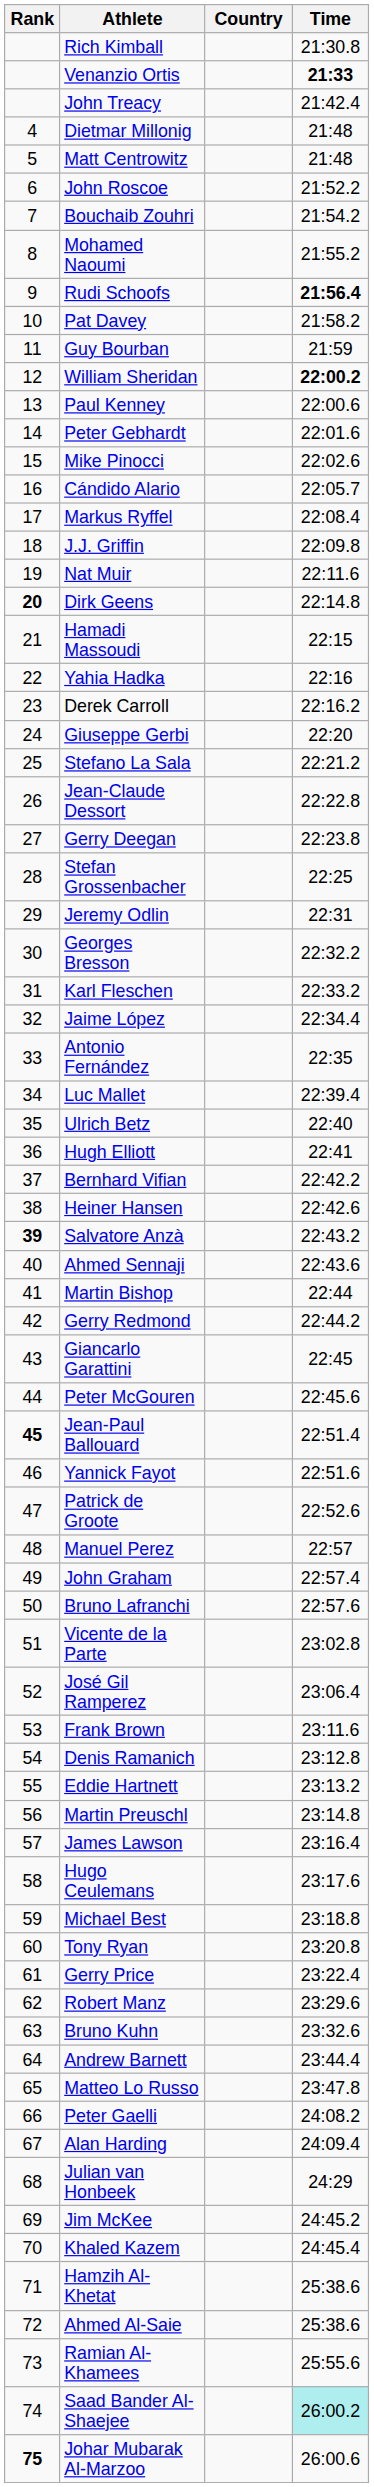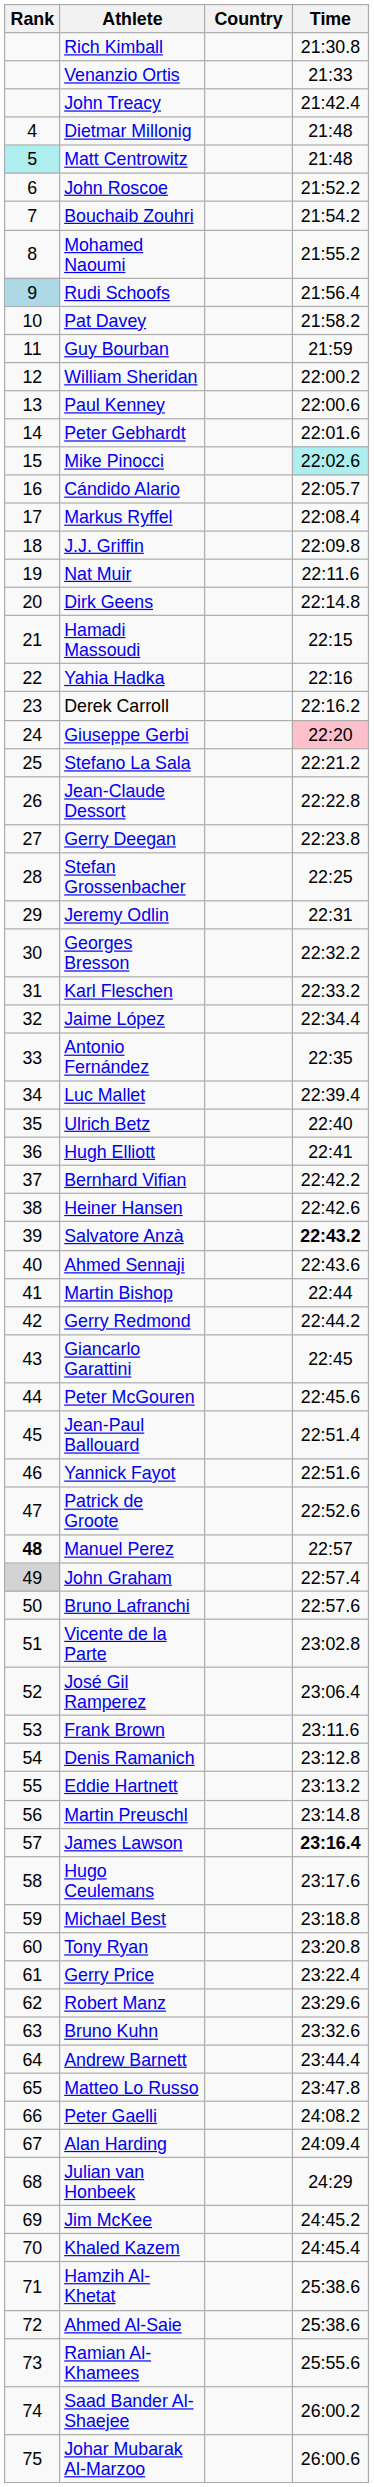(330, 75) bold -> (330, 75) normal
(32, 160) no background -> (32, 160) paleturquoise background
(32, 292) no background -> (32, 292) lightblue background
(330, 292) bold -> (330, 292) normal
(330, 377) bold -> (330, 377) normal
(330, 461) no background -> (330, 461) paleturquoise background
(32, 602) bold -> (32, 602) normal
(330, 734) no background -> (330, 734) pink background
(32, 1236) bold -> (32, 1236) normal
(330, 1236) normal -> (330, 1236) bold
(32, 1435) bold -> (32, 1435) normal
(32, 1549) normal -> (32, 1549) bold
(32, 1577) no background -> (32, 1577) lightgrey background
(330, 1842) normal -> (330, 1842) bold
(330, 2410) paleturquoise background -> (330, 2410) no background
(32, 2459) bold -> (32, 2459) normal
